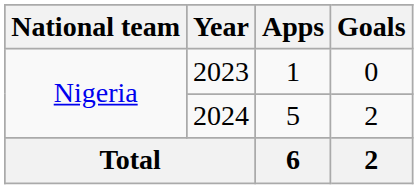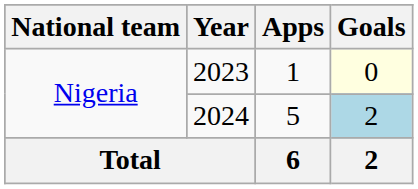(371, 71) no background -> (371, 71) lightyellow background
(371, 115) no background -> (371, 115) lightblue background
